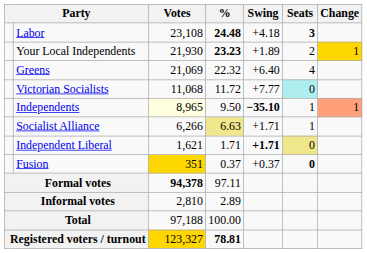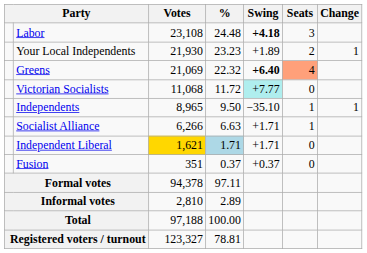(228, 32) bold -> (228, 32) normal
(266, 32) normal -> (266, 32) bold
(312, 32) bold -> (312, 32) normal
(228, 51) bold -> (228, 51) normal
(356, 51) gold background -> (356, 51) no background
(266, 70) normal -> (266, 70) bold
(312, 70) no background -> (312, 70) lightsalmon background
(266, 88) no background -> (266, 88) paleturquoise background
(312, 88) paleturquoise background -> (312, 88) no background
(190, 107) lightyellow background -> (190, 107) no background
(263, 107) bold -> (263, 107) normal
(356, 107) lightsalmon background -> (356, 107) no background
(231, 126) khaki background -> (231, 126) no background
(190, 145) no background -> (190, 145) gold background
(231, 145) no background -> (231, 145) lightblue background
(266, 145) bold -> (266, 145) normal
(312, 145) khaki background -> (312, 145) no background
(194, 164) gold background -> (194, 164) no background
(312, 164) bold -> (312, 164) normal
(187, 182) bold -> (187, 182) normal
(184, 239) gold background -> (184, 239) no background
(228, 239) bold -> (228, 239) normal
